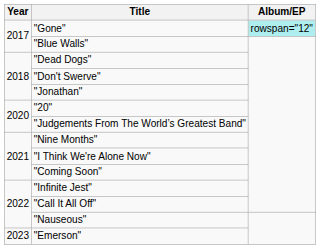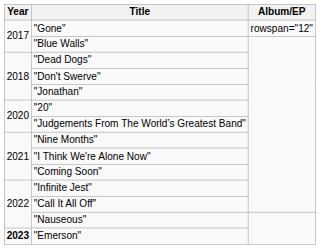(282, 28) paleturquoise background -> (282, 28) no background
(18, 236) normal -> (18, 236) bold
